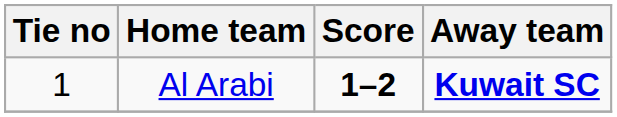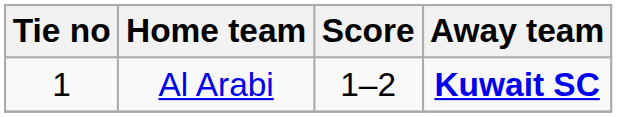(368, 84) bold -> (368, 84) normal
